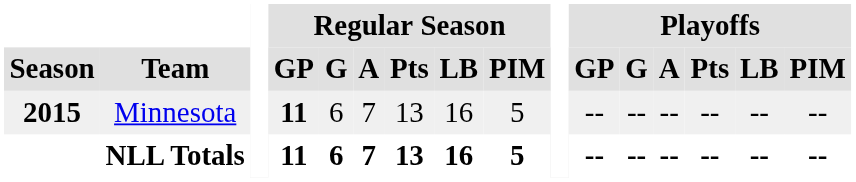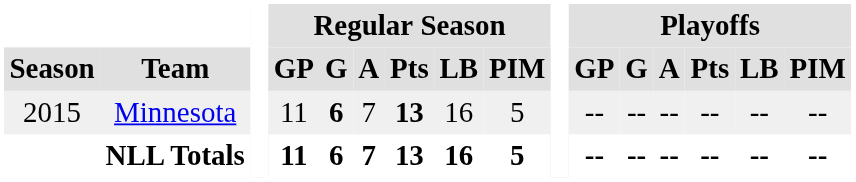(52, 112) bold -> (52, 112) normal
(294, 112) bold -> (294, 112) normal
(336, 112) normal -> (336, 112) bold
(409, 112) normal -> (409, 112) bold
